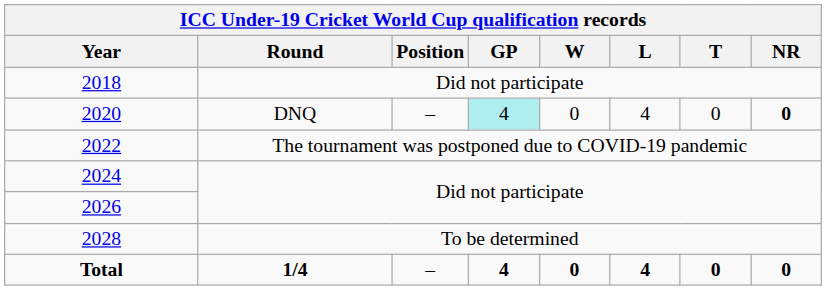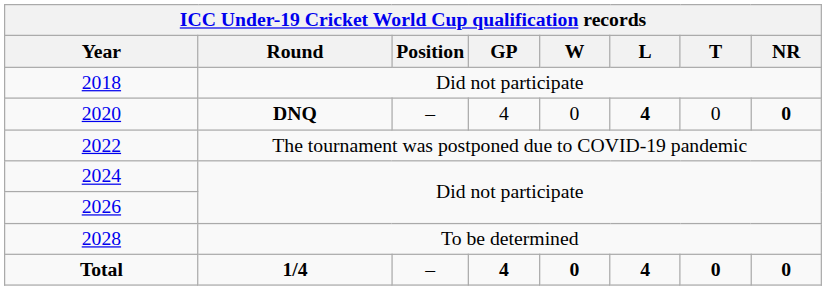(295, 113) normal -> (295, 113) bold
(504, 113) paleturquoise background -> (504, 113) no background
(645, 113) normal -> (645, 113) bold
